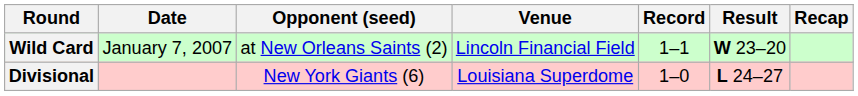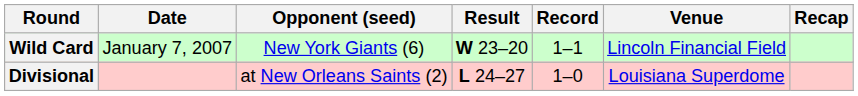columns swapped: (750, 18) <-> (545, 18)
(344, 47) at New Orleans Saints (2) -> (344, 47) New York Giants (6)
(344, 76) New York Giants (6) -> (344, 76) at New Orleans Saints (2)
